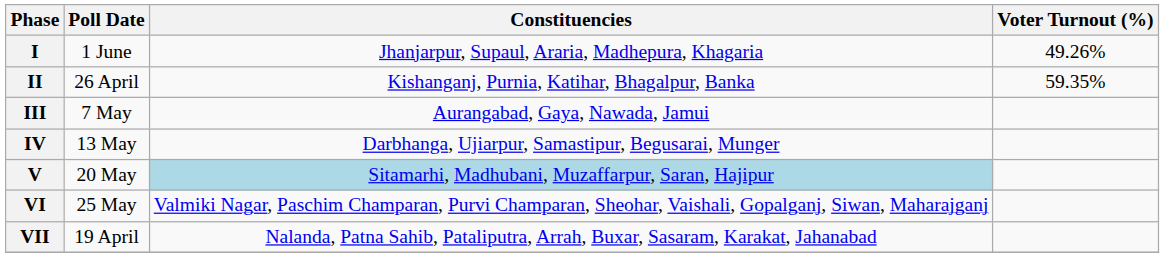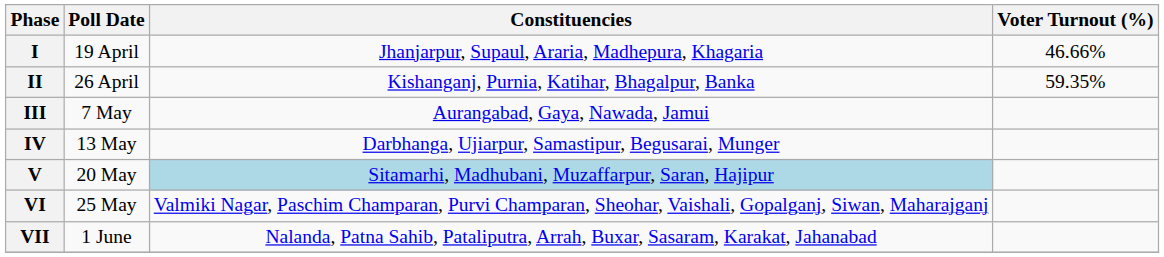(107, 50) 1 June -> (107, 50) 19 April
(1075, 50) 49.26% -> (1075, 50) 46.66%
(107, 236) 19 April -> (107, 236) 1 June
